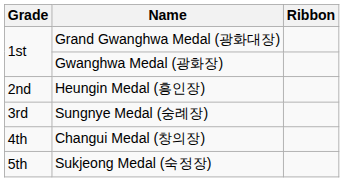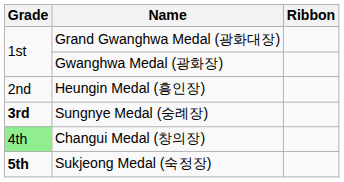(18, 114) normal -> (19, 114) bold
(17, 139) no background -> (17, 139) lightgreen background
(17, 164) normal -> (18, 164) bold
